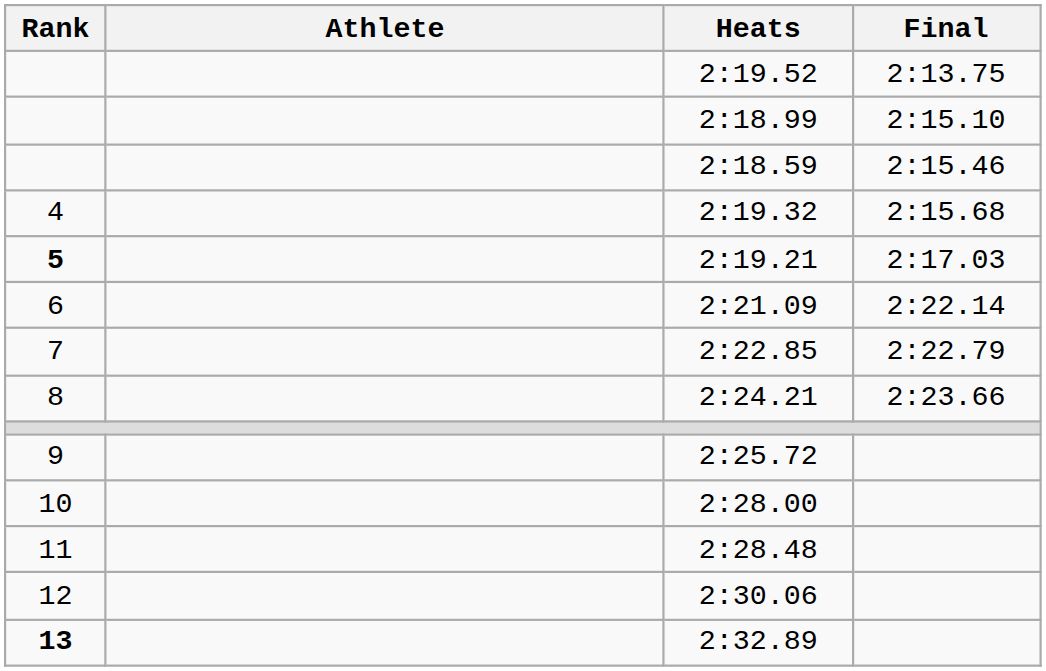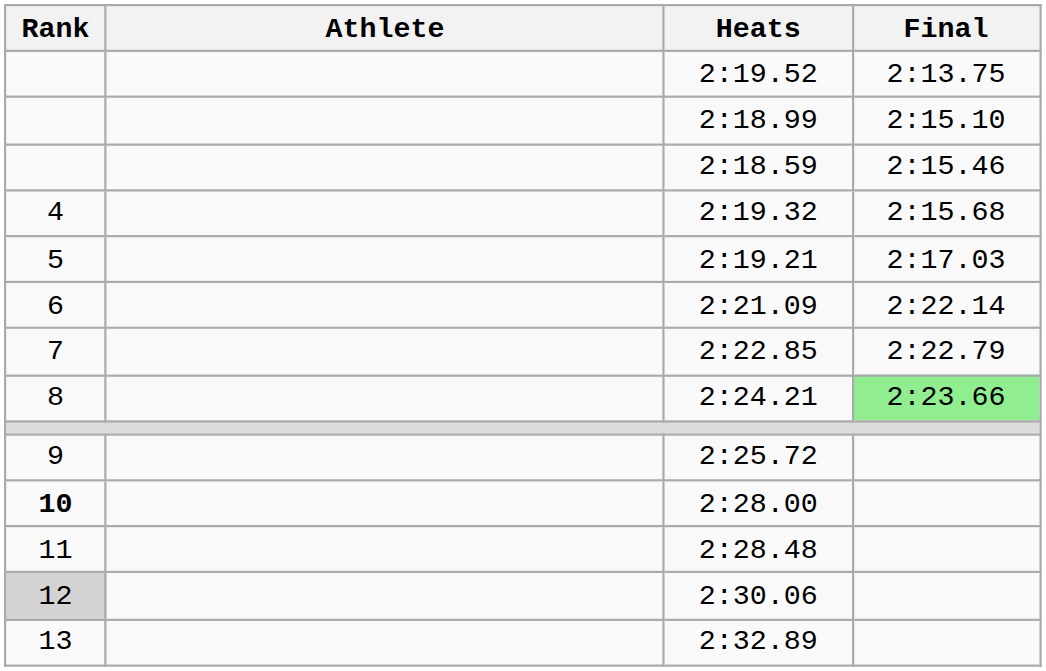(55, 259) bold -> (55, 259) normal
(946, 398) no background -> (946, 398) lightgreen background
(55, 504) normal -> (55, 504) bold
(55, 596) no background -> (55, 596) lightgrey background
(55, 642) bold -> (55, 642) normal
